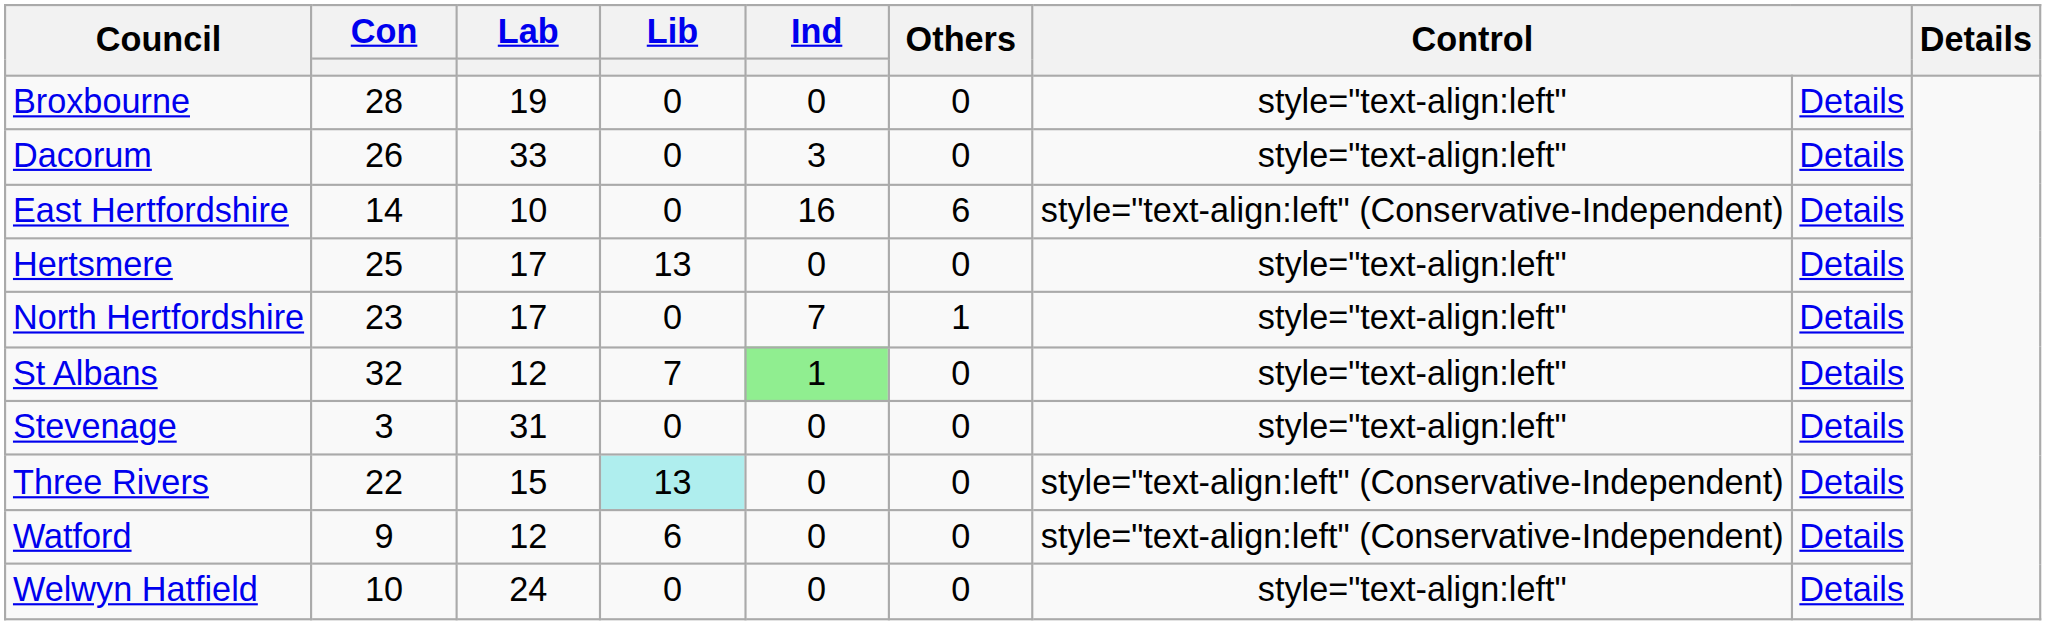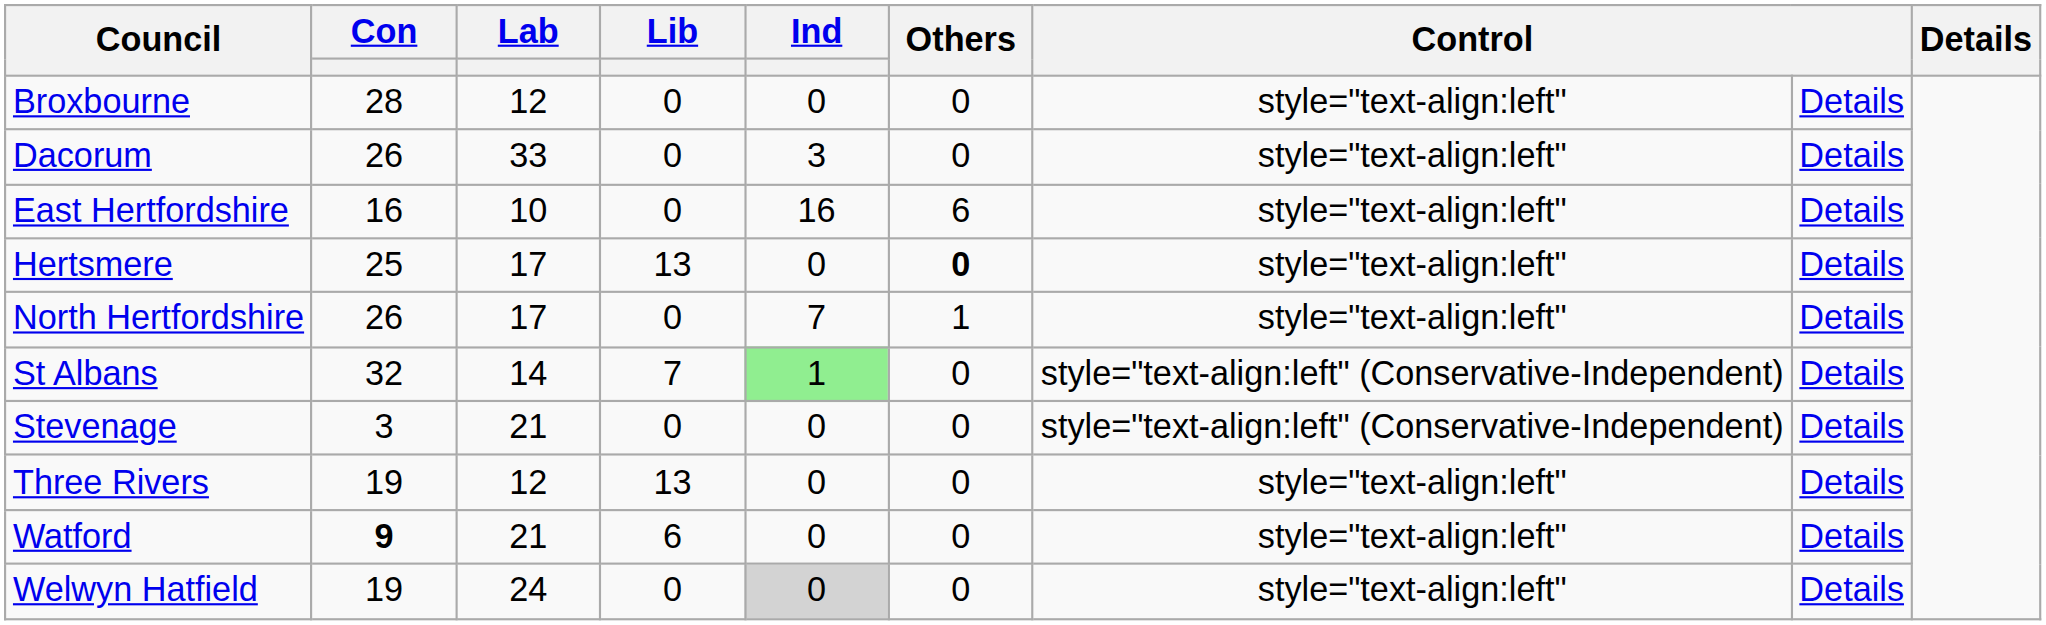(528, 101) 19 -> (528, 101) 12
(384, 210) 14 -> (384, 210) 16
(1412, 210) style="text-align:left" (Conservative-Independent) -> (1412, 210) style="text-align:left"
(961, 264) normal -> (961, 264) bold
(384, 318) 23 -> (384, 318) 26
(528, 373) 12 -> (528, 373) 14
(1412, 373) style="text-align:left" -> (1412, 373) style="text-align:left" (Conservative-Independent)
(528, 427) 31 -> (528, 427) 21
(1412, 427) style="text-align:left" -> (1412, 427) style="text-align:left" (Conservative-Independent)
(384, 481) 22 -> (384, 481) 19
(528, 481) 15 -> (528, 481) 12
(672, 481) paleturquoise background -> (672, 481) no background
(1412, 481) style="text-align:left" (Conservative-Independent) -> (1412, 481) style="text-align:left"
(384, 536) normal -> (384, 536) bold
(528, 536) 12 -> (528, 536) 21
(1412, 536) style="text-align:left" (Conservative-Independent) -> (1412, 536) style="text-align:left"
(384, 590) 10 -> (384, 590) 19
(817, 590) no background -> (817, 590) lightgrey background
